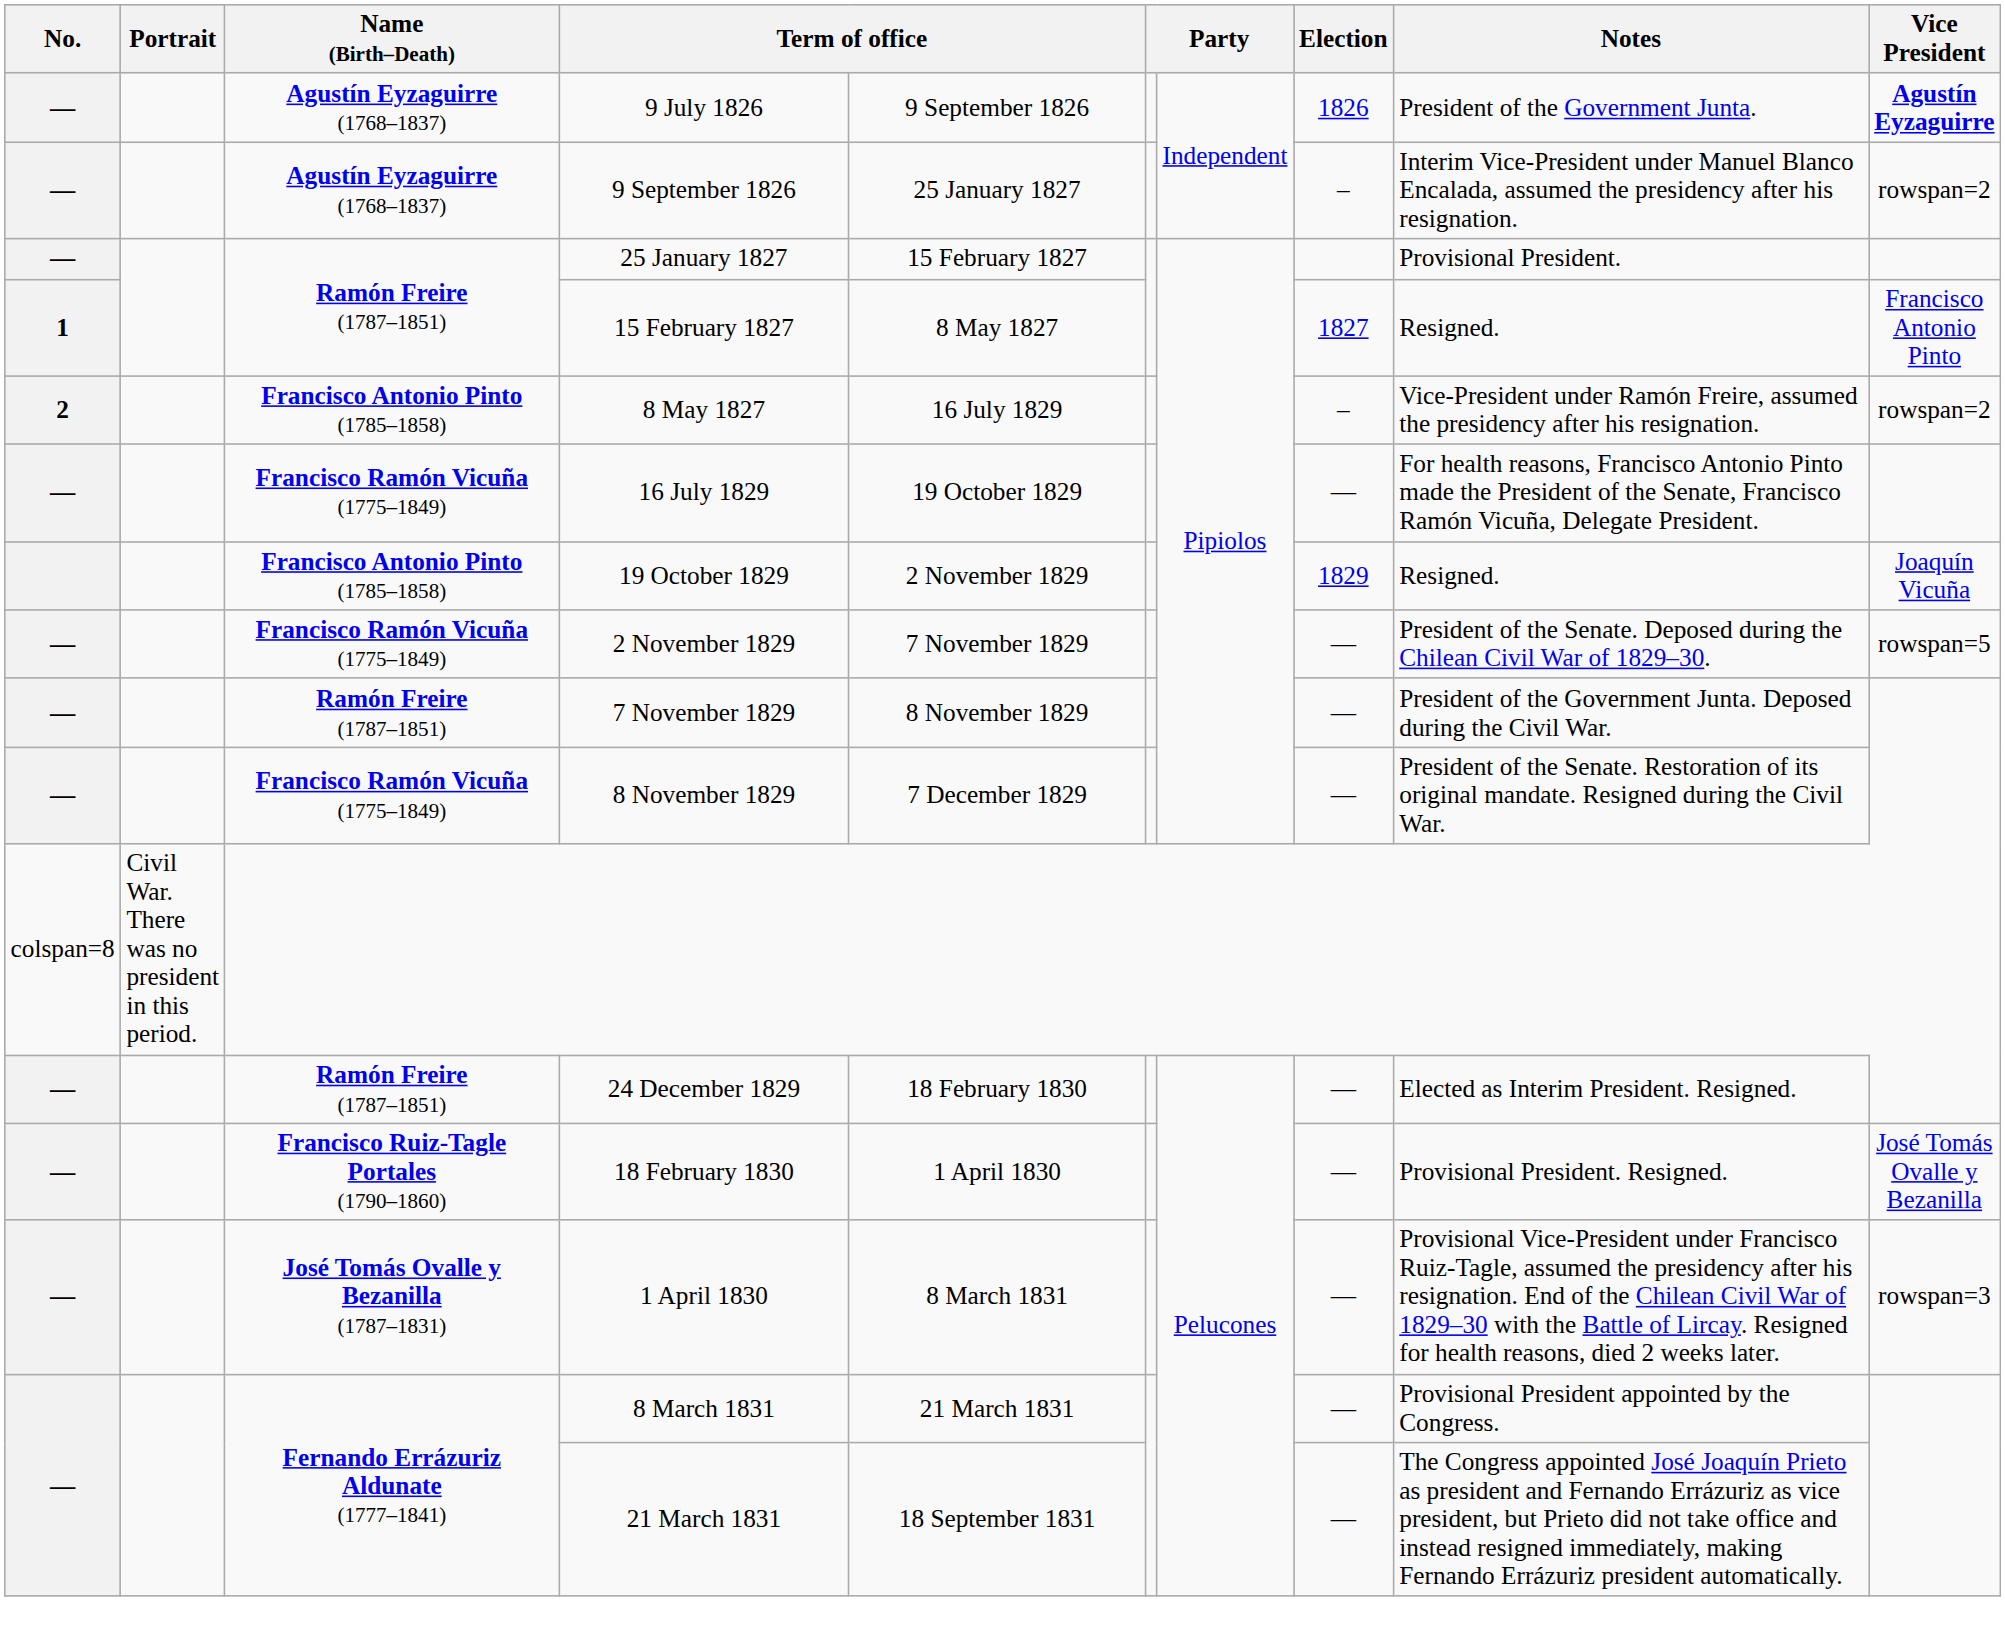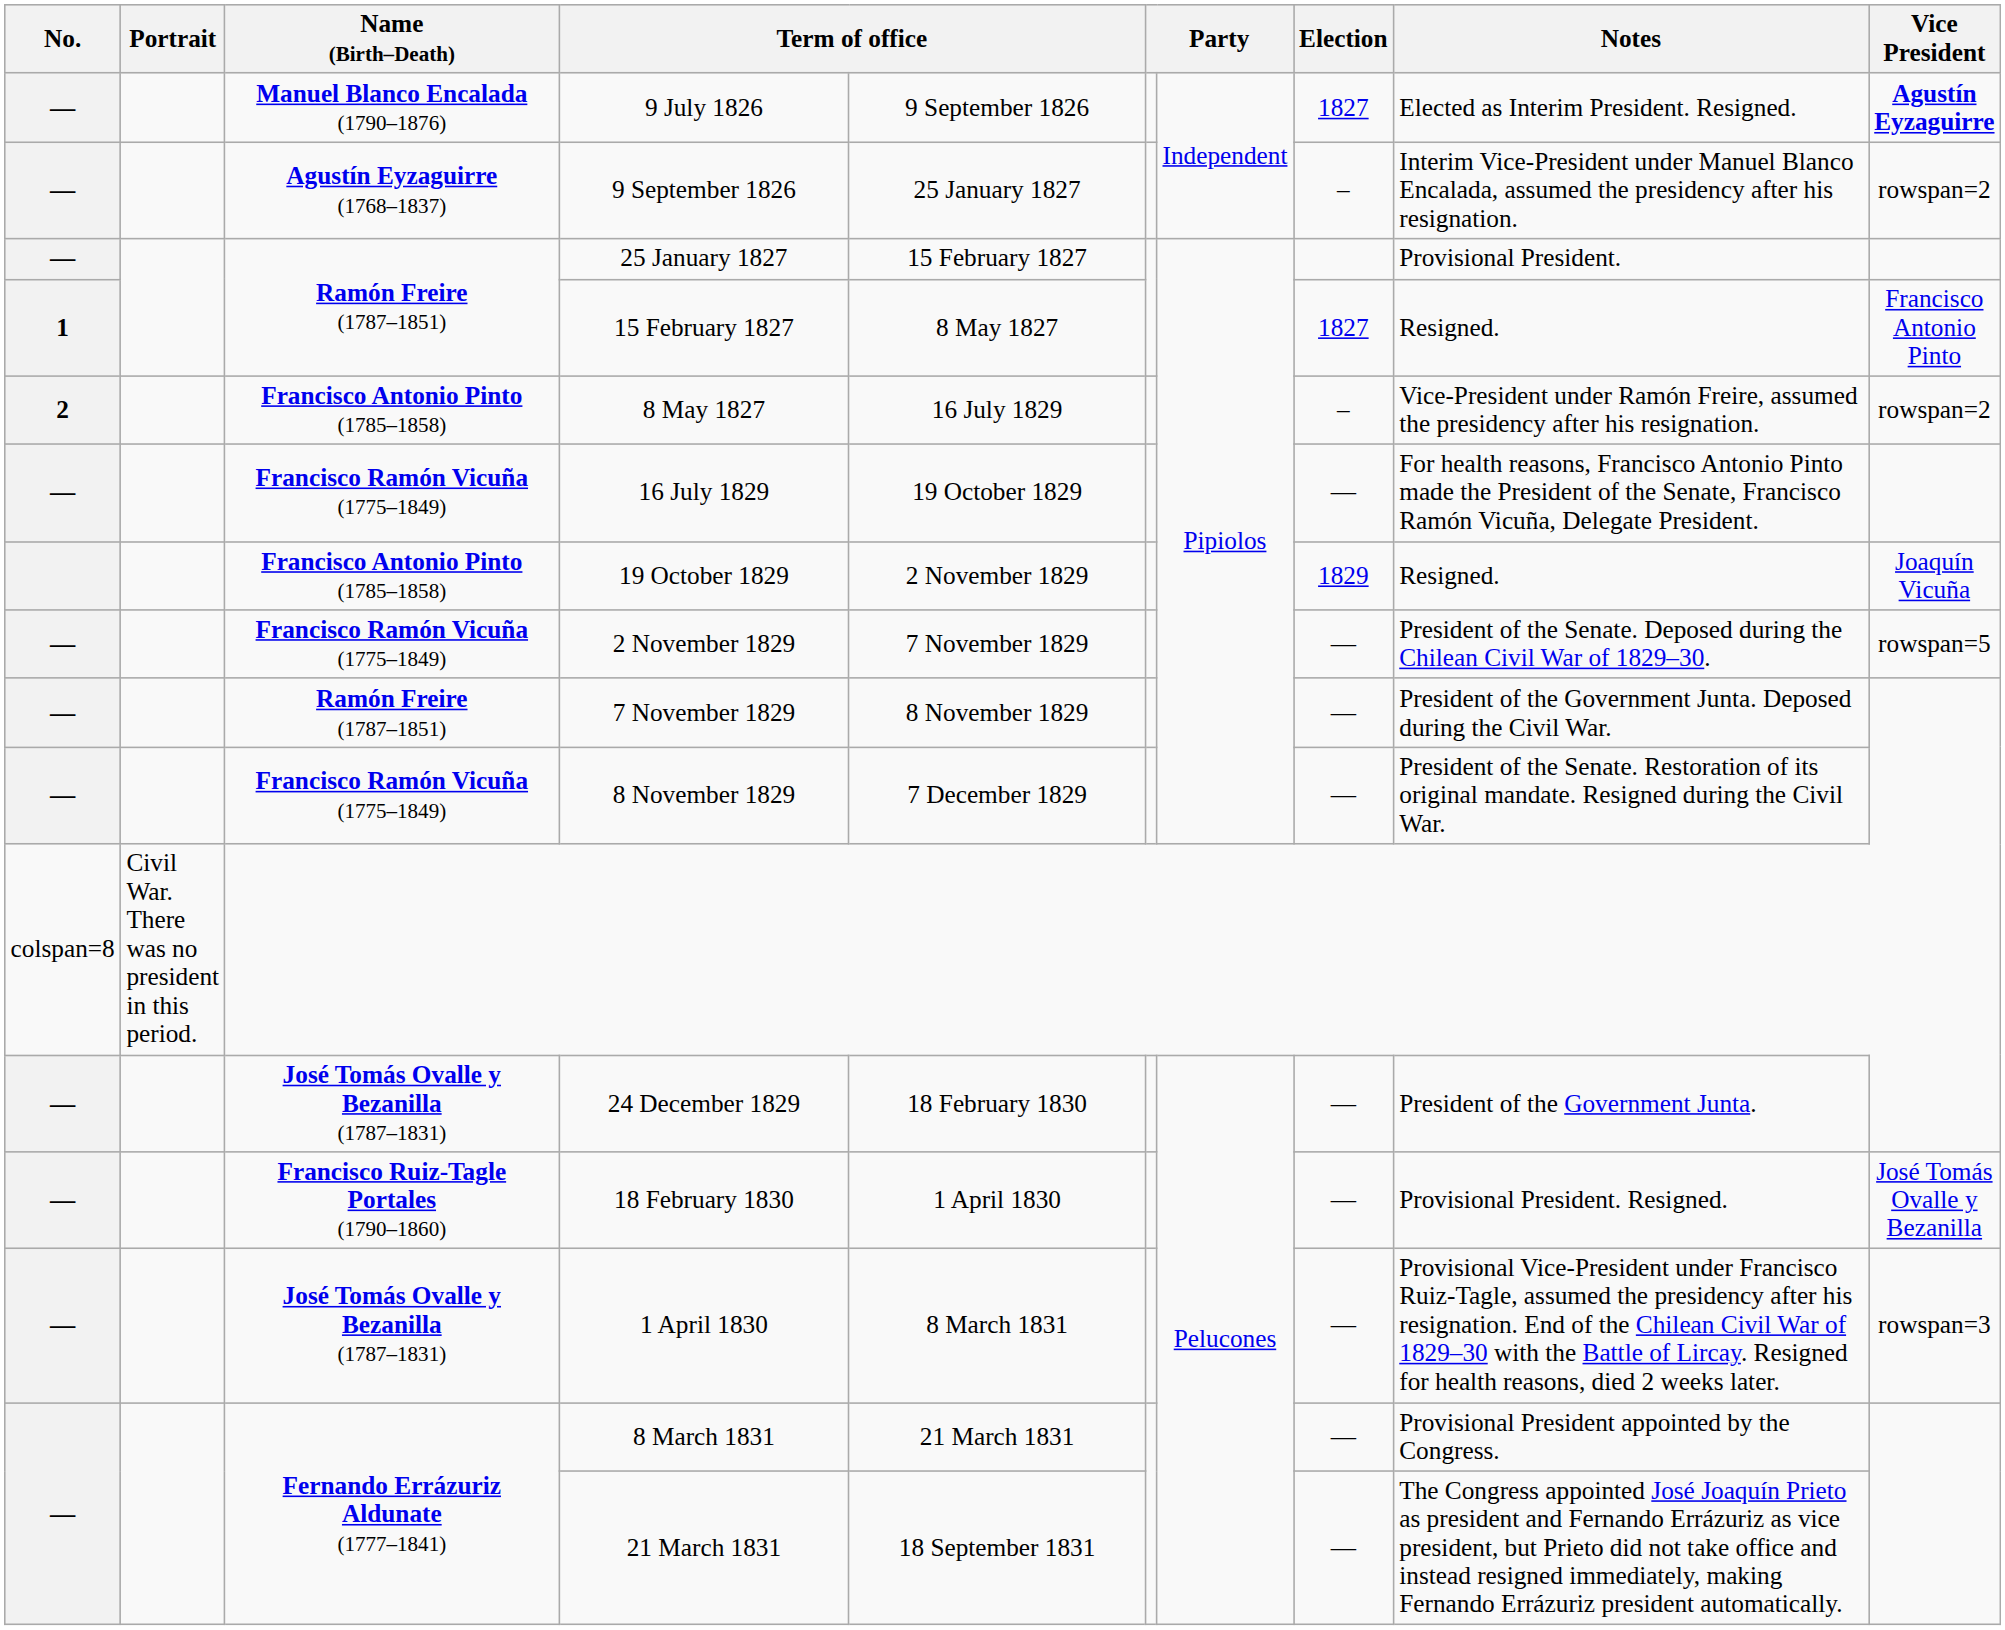(392, 107) Agustín Eyzaguirre (1768–1837) -> (392, 107) Manuel Blanco Encalada (1790–1876)
(1343, 107) 1826 -> (1343, 107) 1827
(1578, 107) President of the Government Junta. -> (1598, 107) Elected as Interim President. Resigned.
(392, 1088) Ramón Freire (1787–1851) -> (392, 1102) José Tomás Ovalle y Bezanilla (1787–1831)
(1598, 1088) Elected as Interim President. Resigned. -> (1578, 1102) President of the Government Junta.
